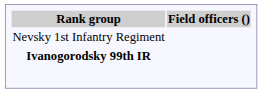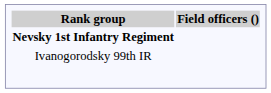(89, 37) normal -> (93, 37) bold
(89, 55) bold -> (93, 55) normal
